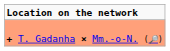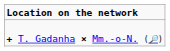(85, 39) lightsalmon background -> (85, 39) no background
